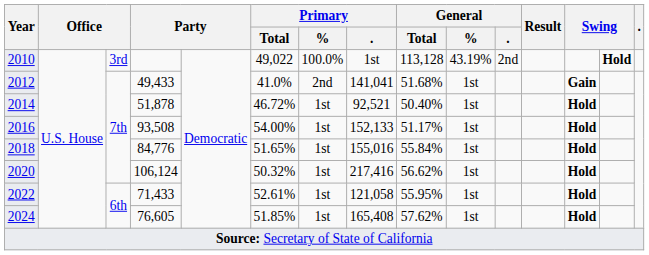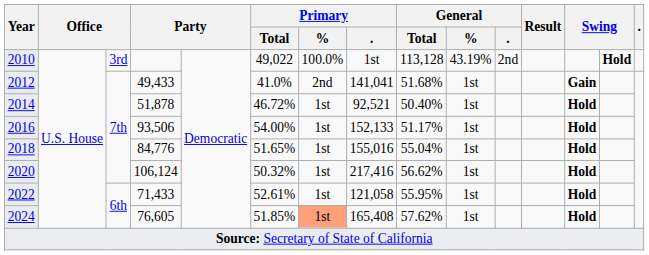(156, 127) 93,508 -> (156, 127) 93,506
(422, 150) 55.84% -> (422, 150) 55.04%
(322, 216) no background -> (322, 216) lightsalmon background
